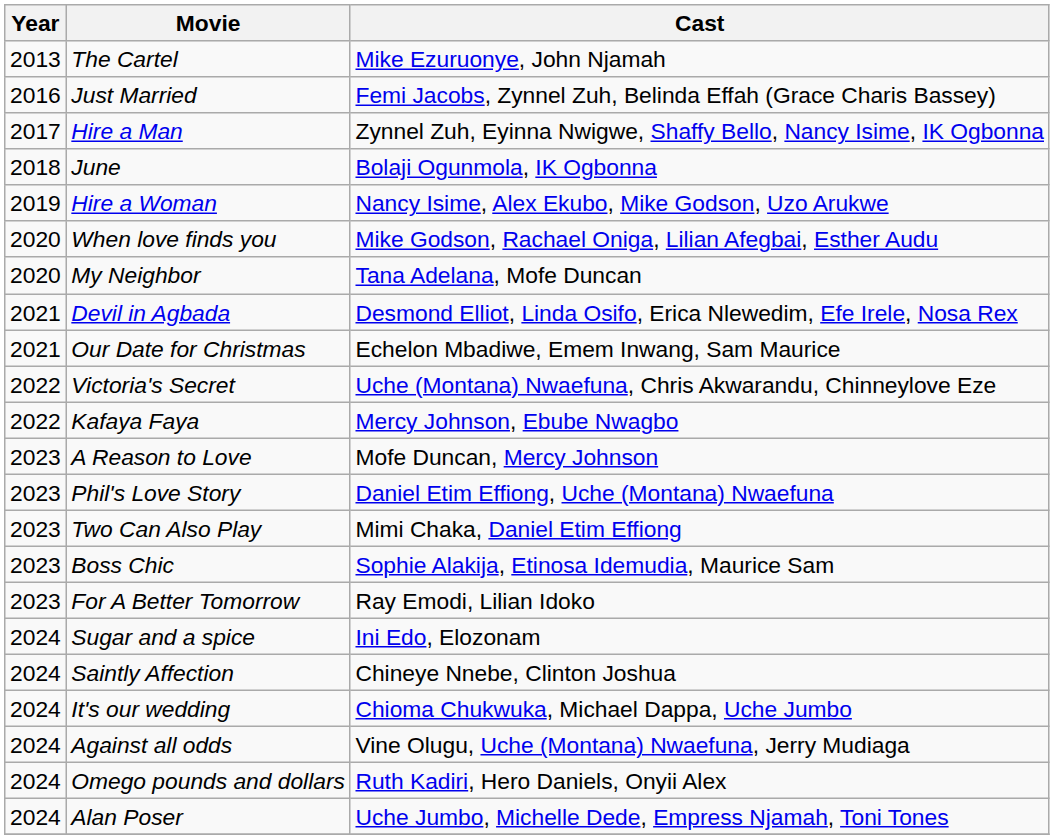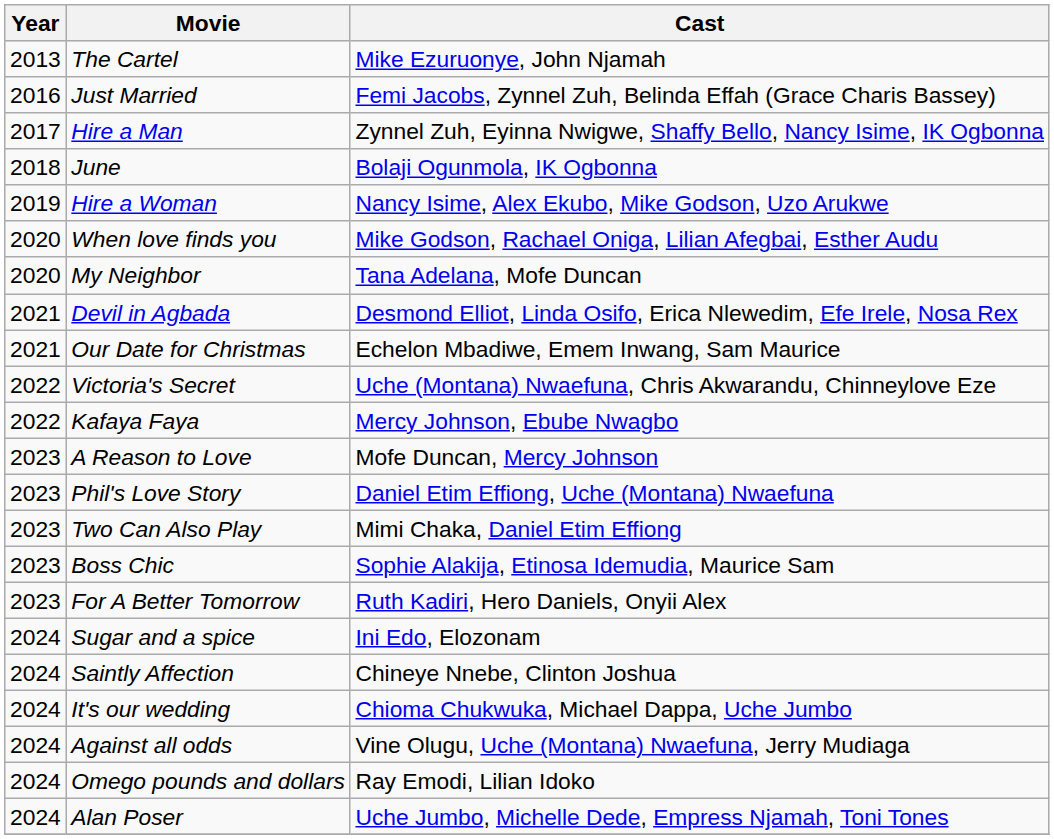(475, 600) Ray Emodi, Lilian Idoko -> (541, 600) Ruth Kadiri, Hero Daniels, Onyii Alex
(541, 781) Ruth Kadiri, Hero Daniels, Onyii Alex -> (475, 781) Ray Emodi, Lilian Idoko
